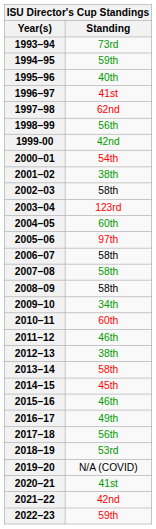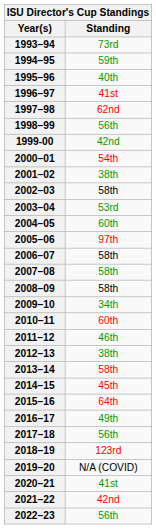(108, 207) 123rd -> (108, 207) 53rd
(108, 402) 46th -> (108, 402) 64th
(108, 451) 53rd -> (108, 451) 123rd
(108, 516) 59th -> (108, 516) 56th
